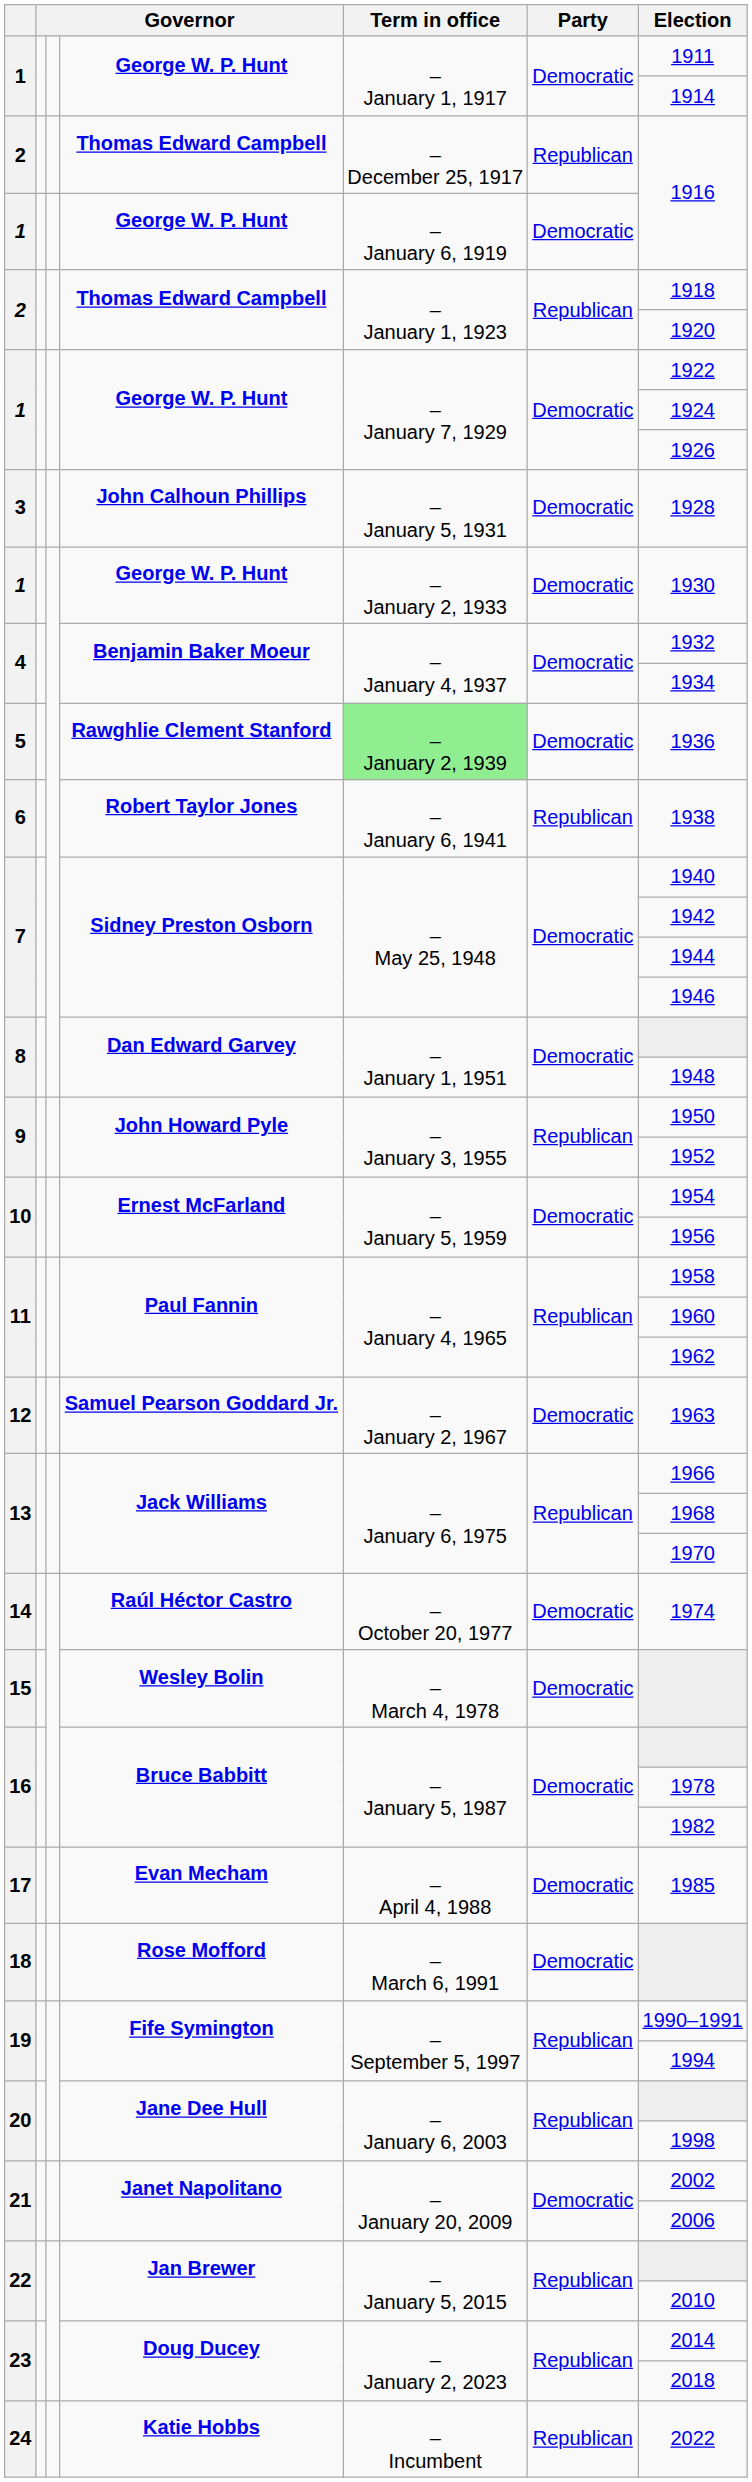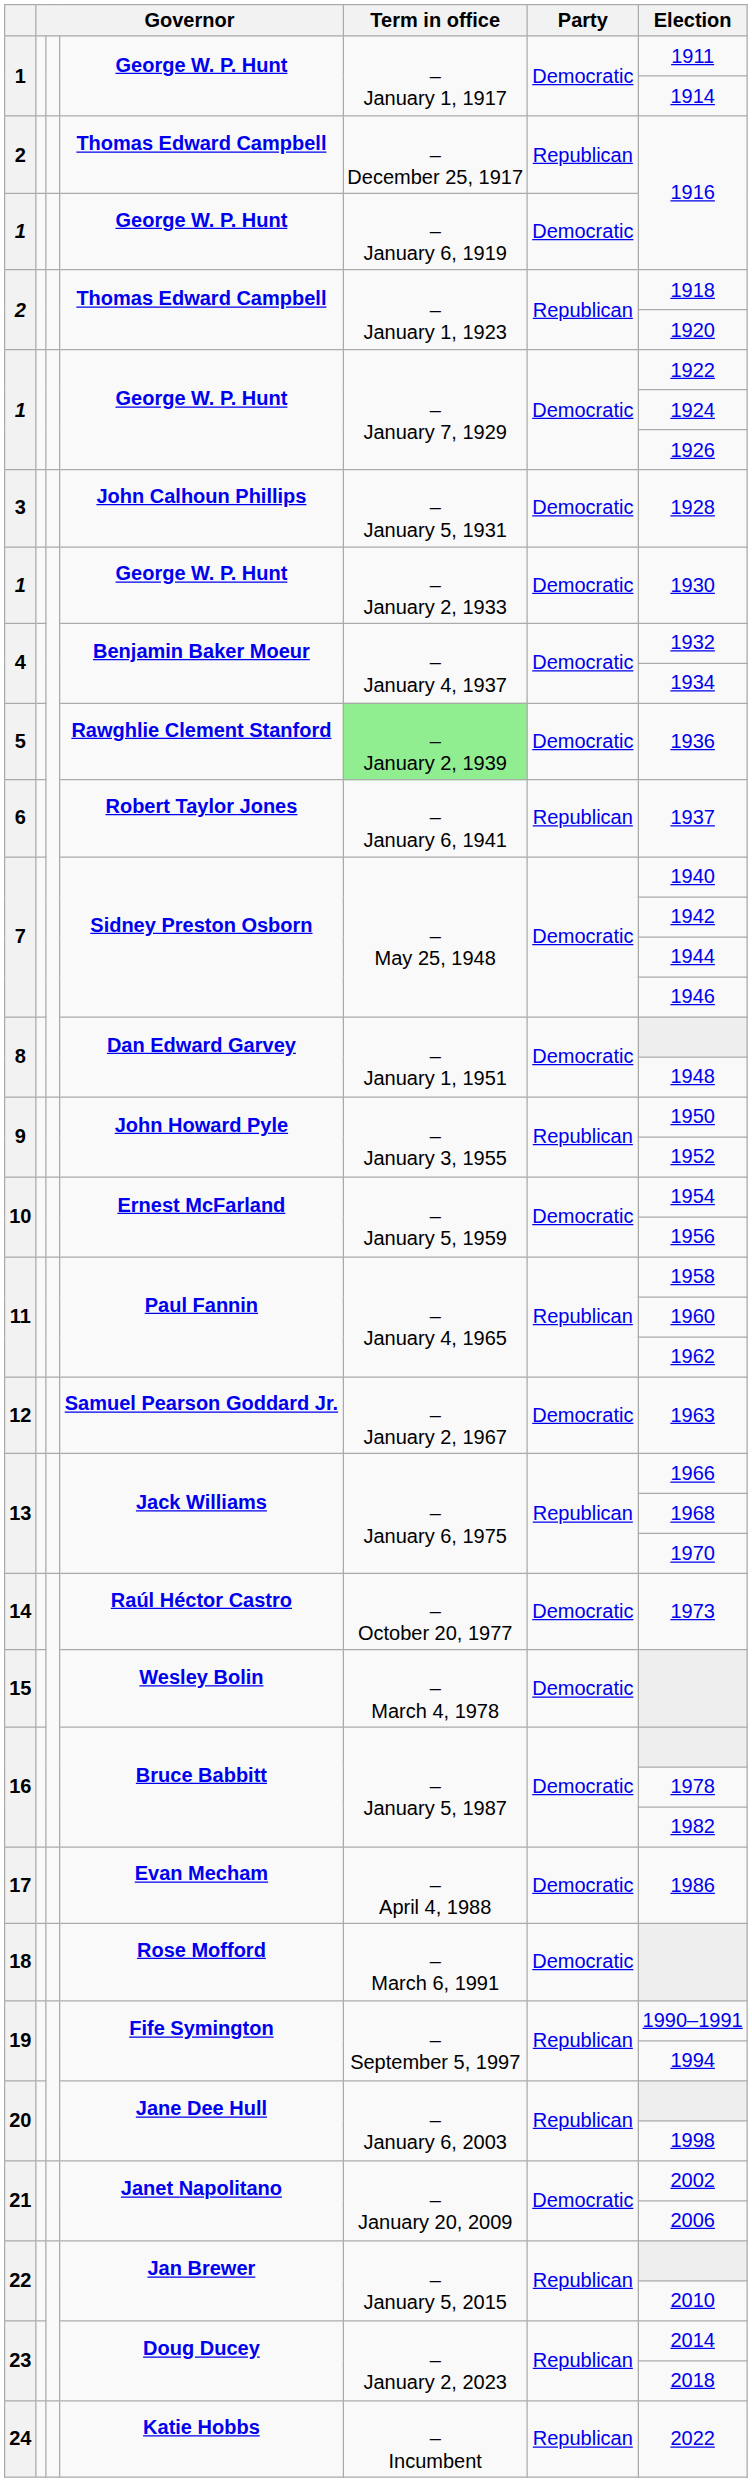(693, 818) 1938 -> (693, 818) 1937
(693, 1611) 1974 -> (693, 1611) 1973
(693, 1885) 1985 -> (693, 1885) 1986
